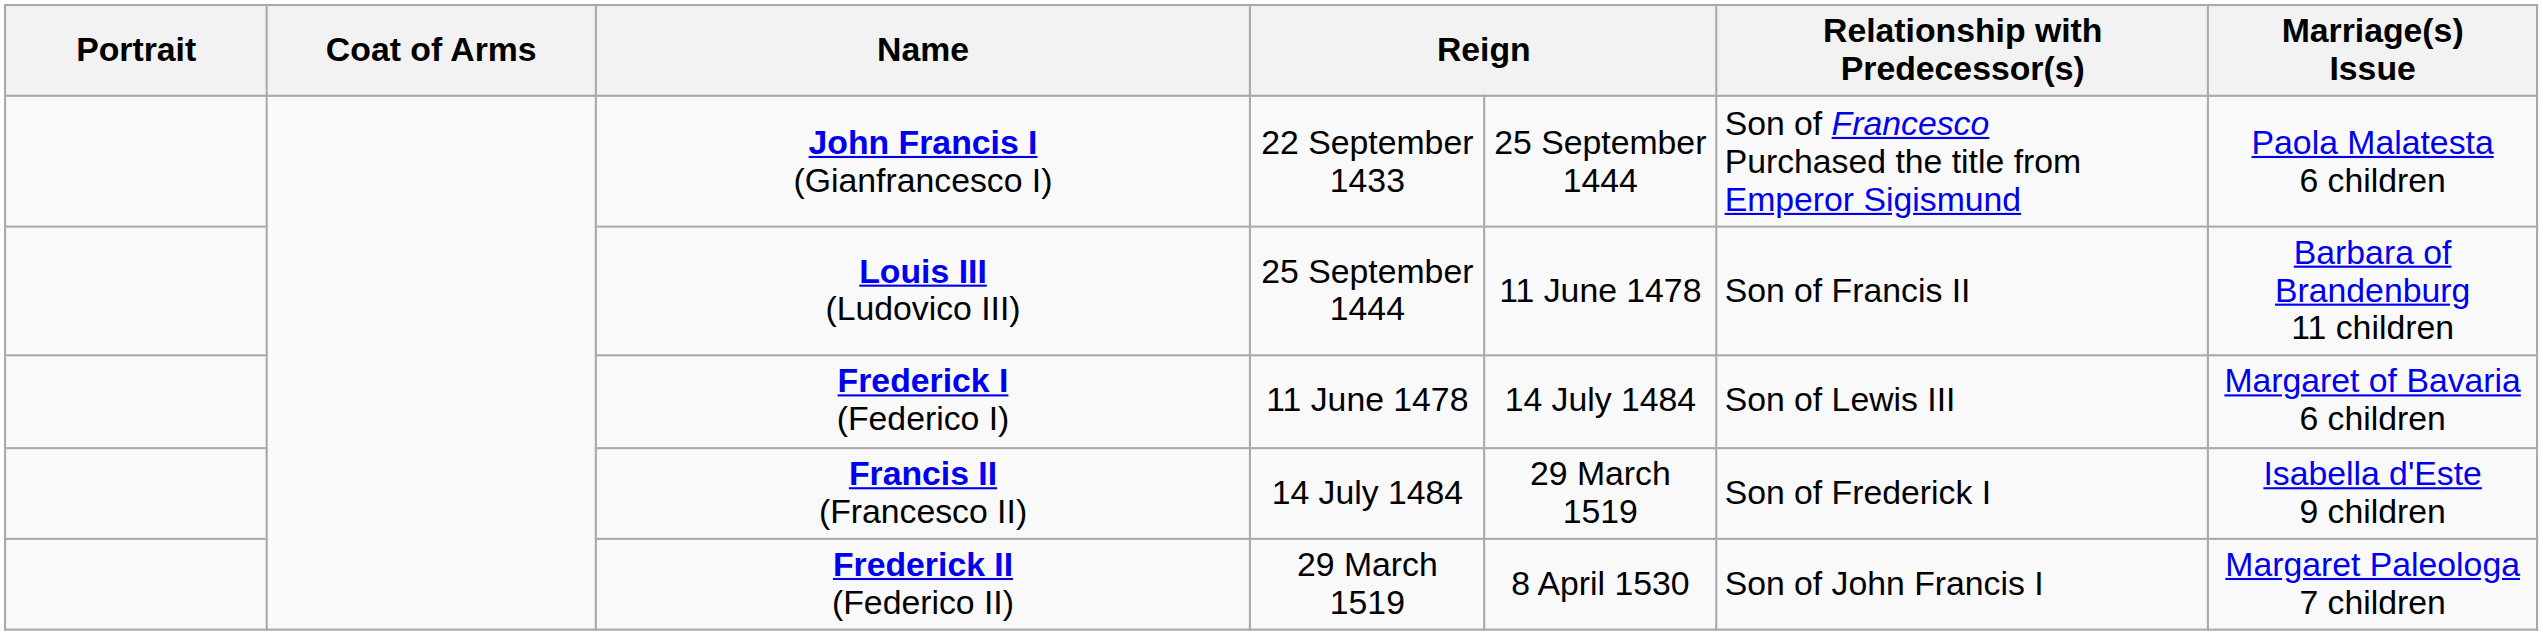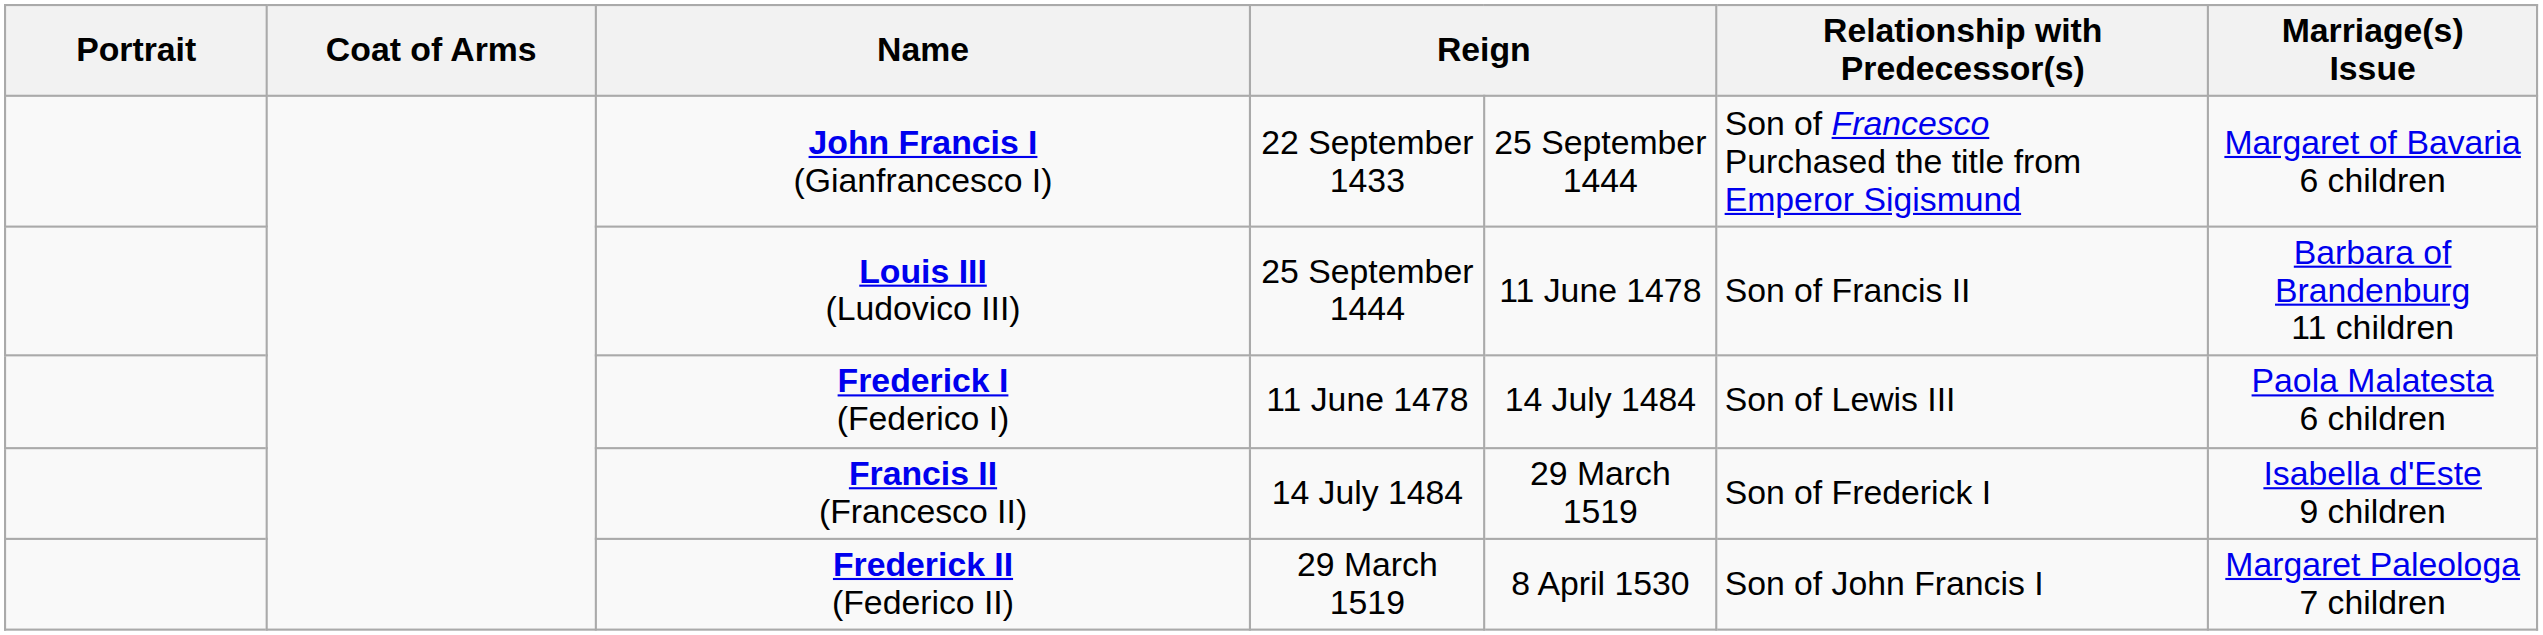(2373, 160) Paola Malatesta 6 children -> (2373, 160) Margaret of Bavaria 6 children
(2373, 400) Margaret of Bavaria 6 children -> (2373, 400) Paola Malatesta 6 children
